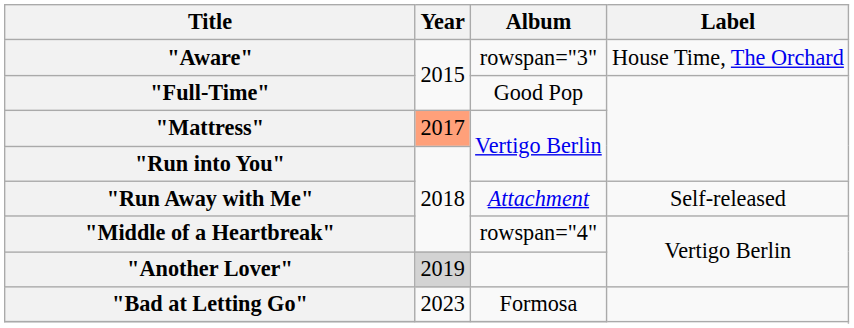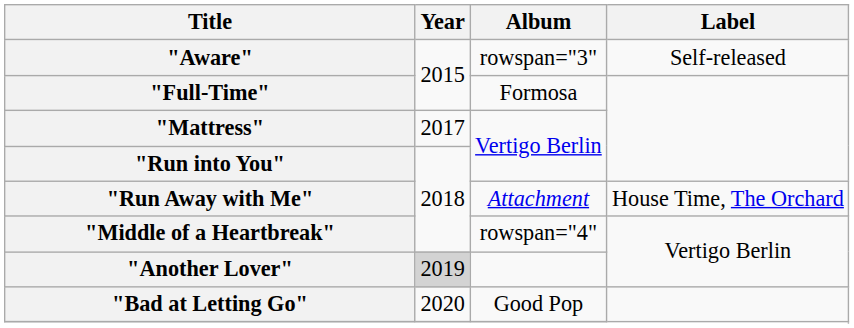(728, 57) House Time, The Orchard -> (728, 57) Self-released
(538, 92) Good Pop -> (538, 92) Formosa
(443, 127) lightsalmon background -> (443, 127) no background
(728, 198) Self-released -> (728, 198) House Time, The Orchard
(443, 304) 2023 -> (443, 304) 2020
(538, 304) Formosa -> (538, 304) Good Pop
